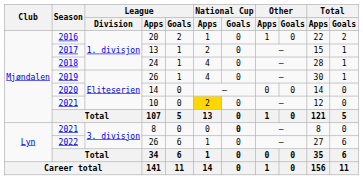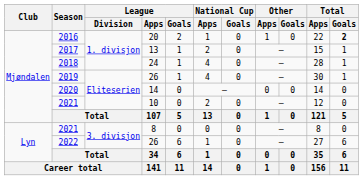(344, 37) normal -> (344, 37) bold
(207, 103) gold background -> (207, 103) no background
(238, 129) bold -> (238, 129) normal
